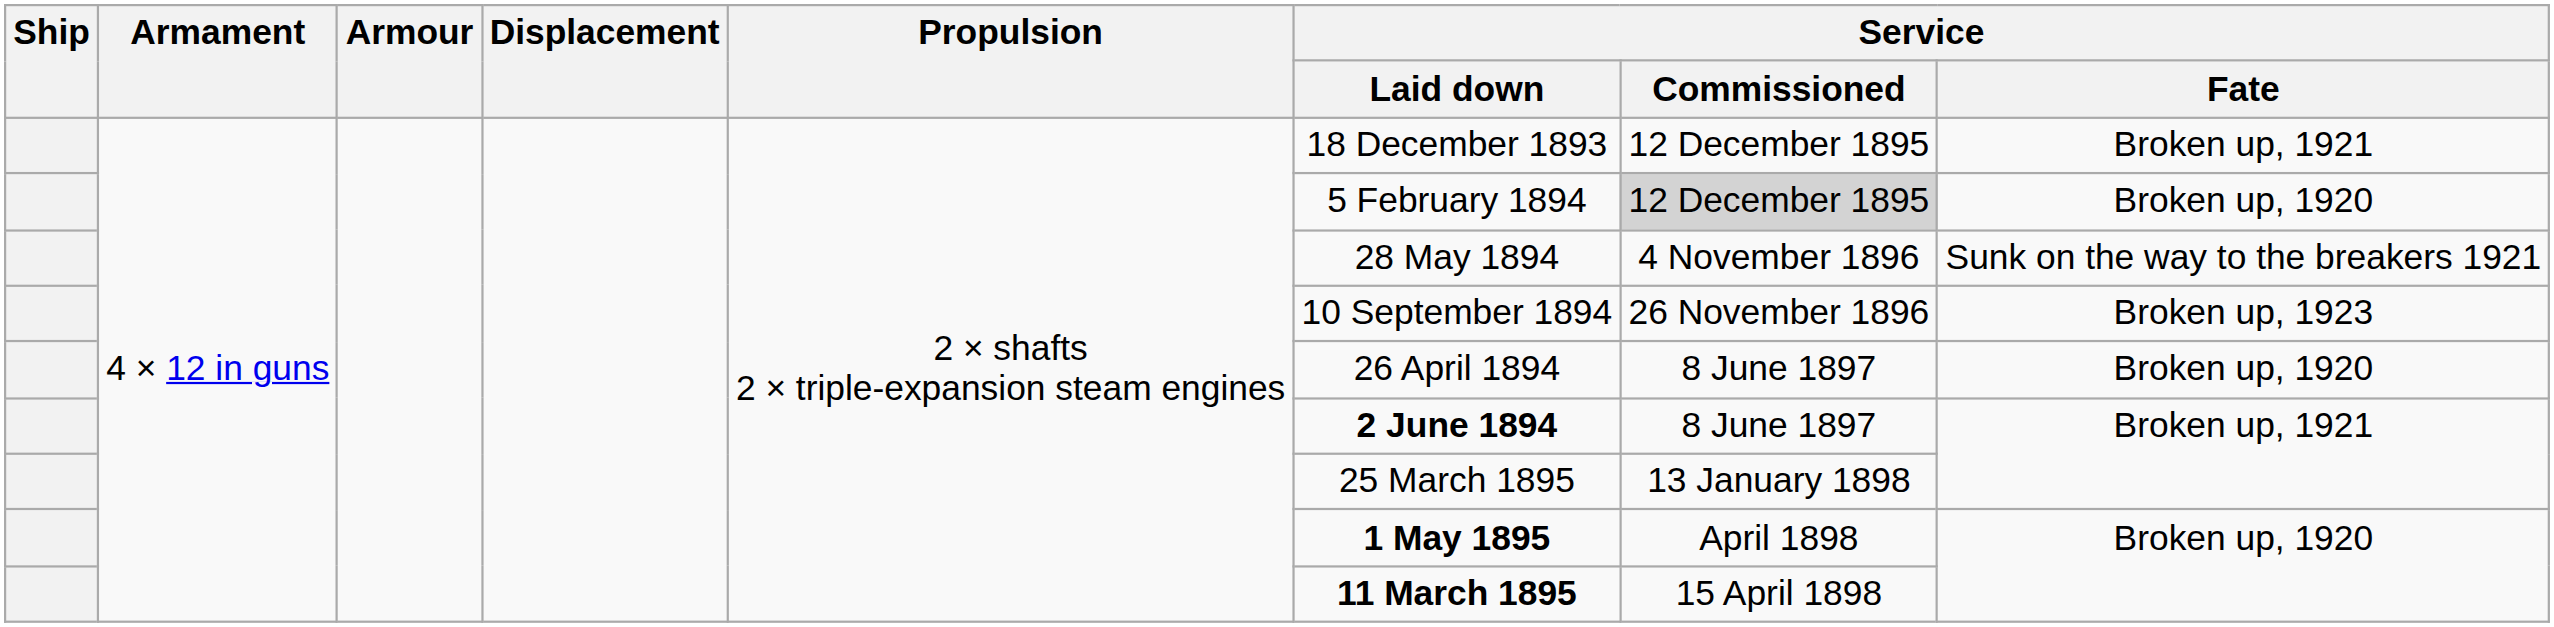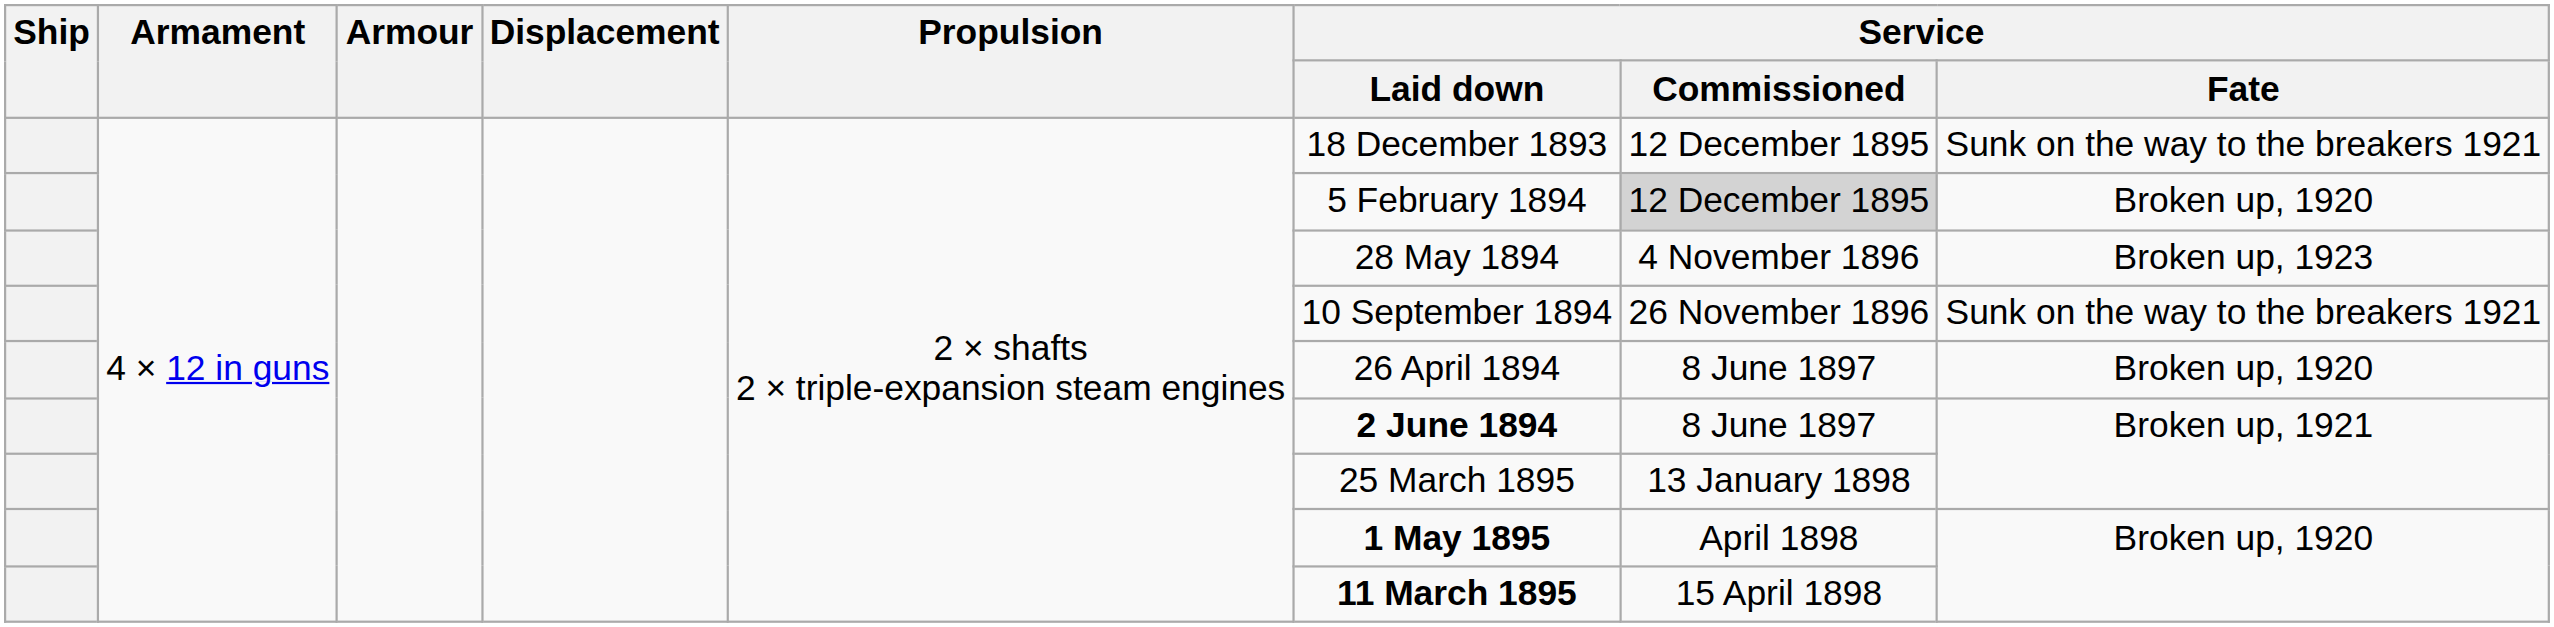(2243, 144) Broken up, 1921 -> (2243, 144) Sunk on the way to the breakers 1921
(2243, 256) Sunk on the way to the breakers 1921 -> (2243, 256) Broken up, 1923
(2243, 312) Broken up, 1923 -> (2243, 312) Sunk on the way to the breakers 1921
